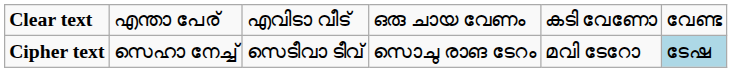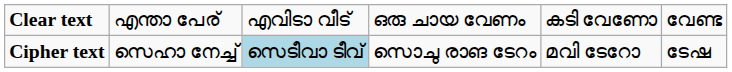(305, 51) no background -> (305, 51) lightblue background
(689, 51) lightblue background -> (689, 51) no background
